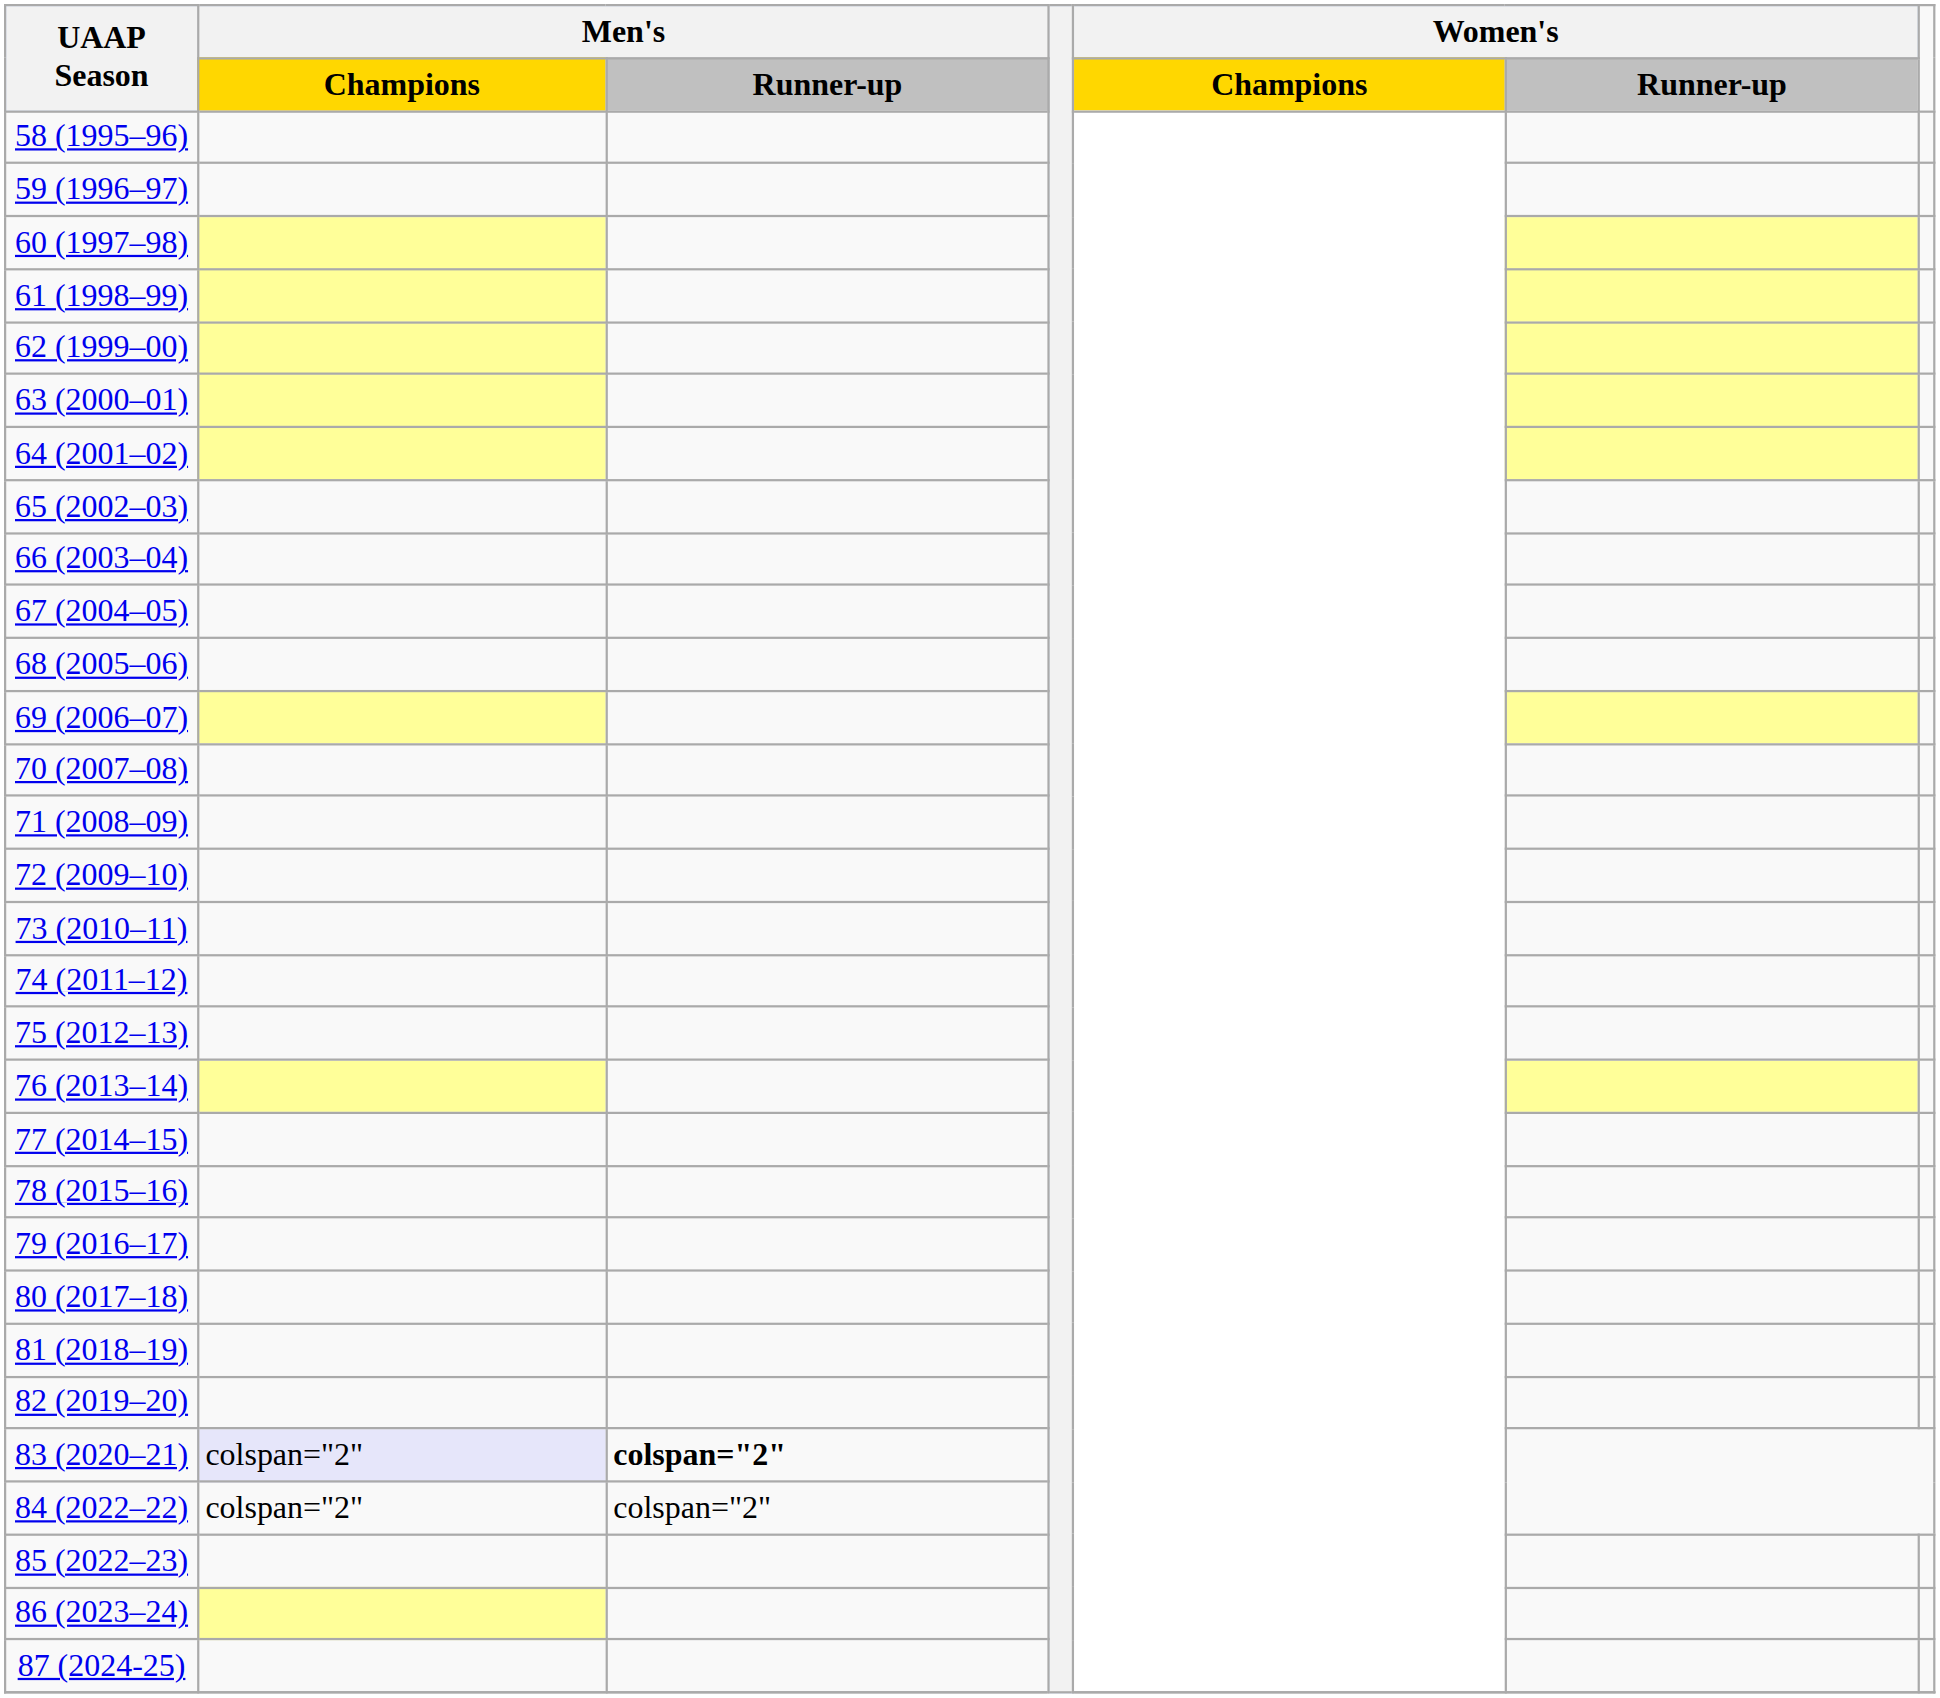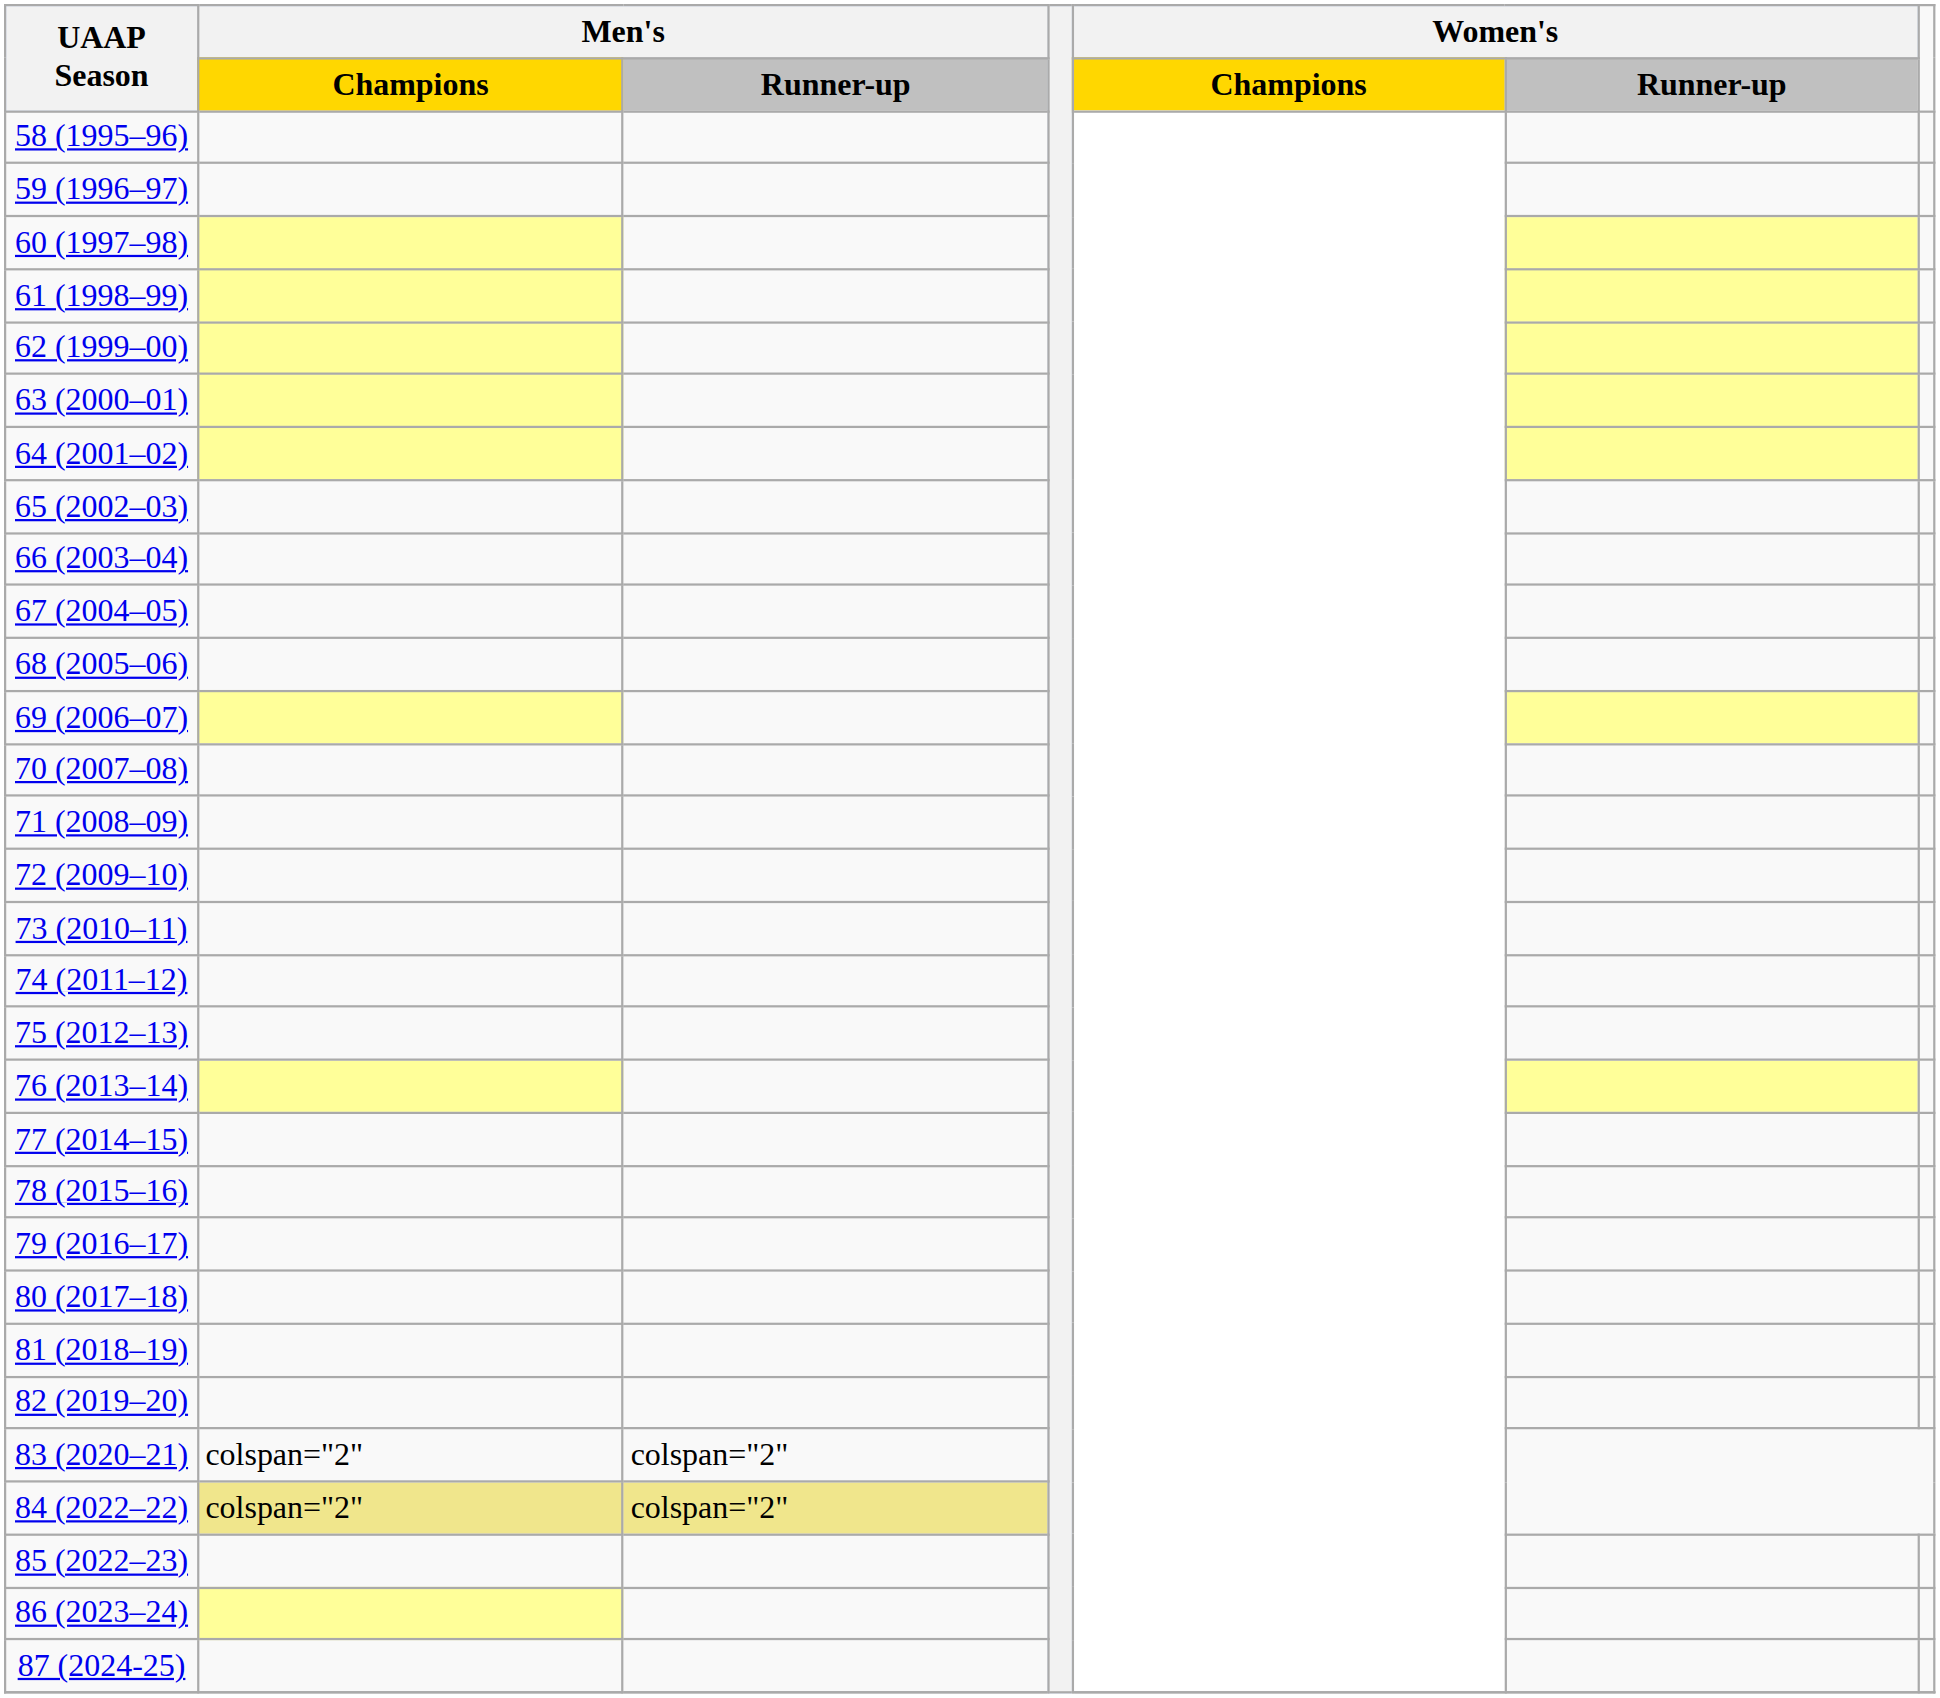(284, 1454) lavender background -> (284, 1454) no background
(700, 1454) bold -> (709, 1454) normal
(284, 1507) no background -> (284, 1507) khaki background
(692, 1507) no background -> (709, 1507) khaki background
